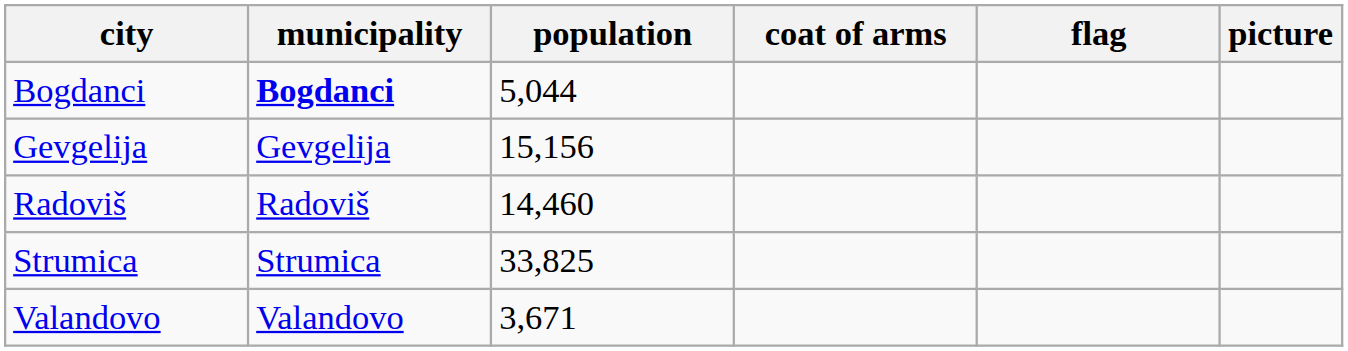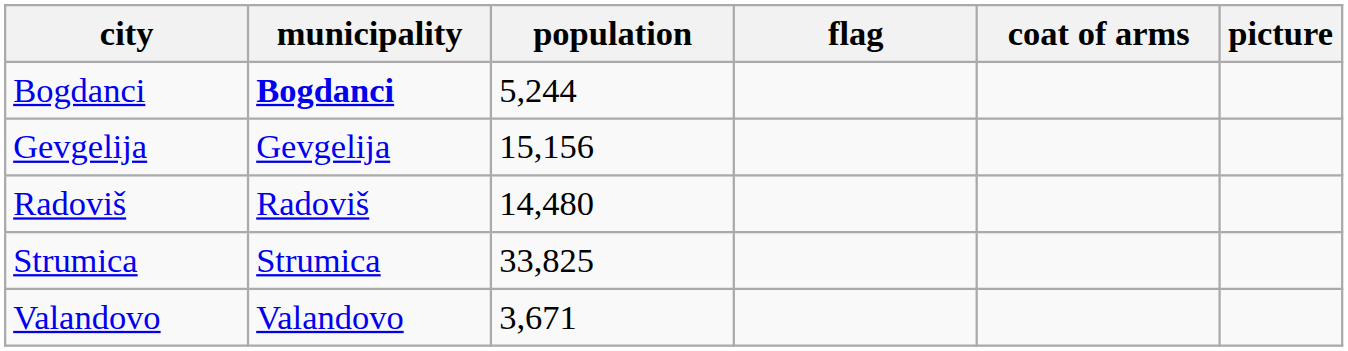columns swapped: (856, 33) <-> (1099, 33)
(538, 90) 5,044 -> (538, 90) 5,244
(547, 203) 14,460 -> (547, 203) 14,480
